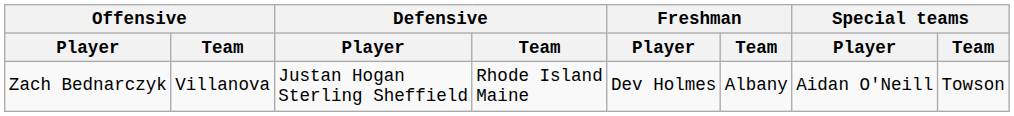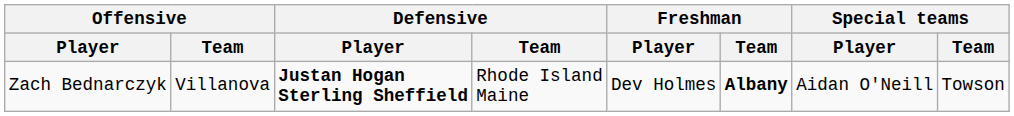(373, 86) normal -> (373, 86) bold
(756, 86) normal -> (756, 86) bold
